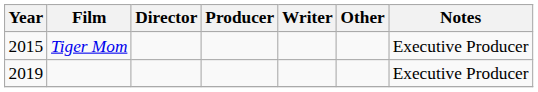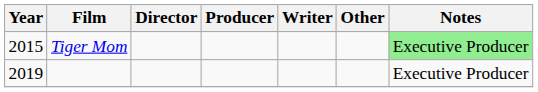(461, 45) no background -> (461, 45) lightgreen background
